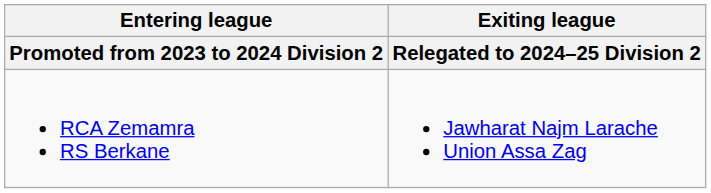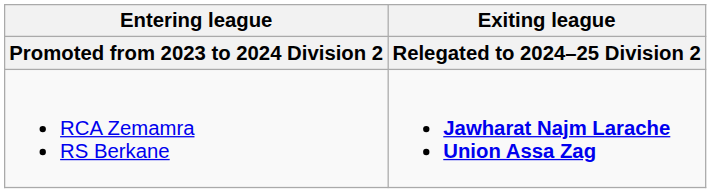(547, 140) normal -> (547, 140) bold
